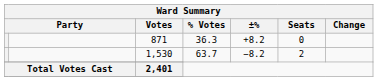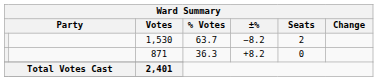rows swapped: (159, 55) <-> (159, 41)
